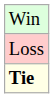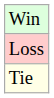(22, 78) bold -> (21, 78) normal
